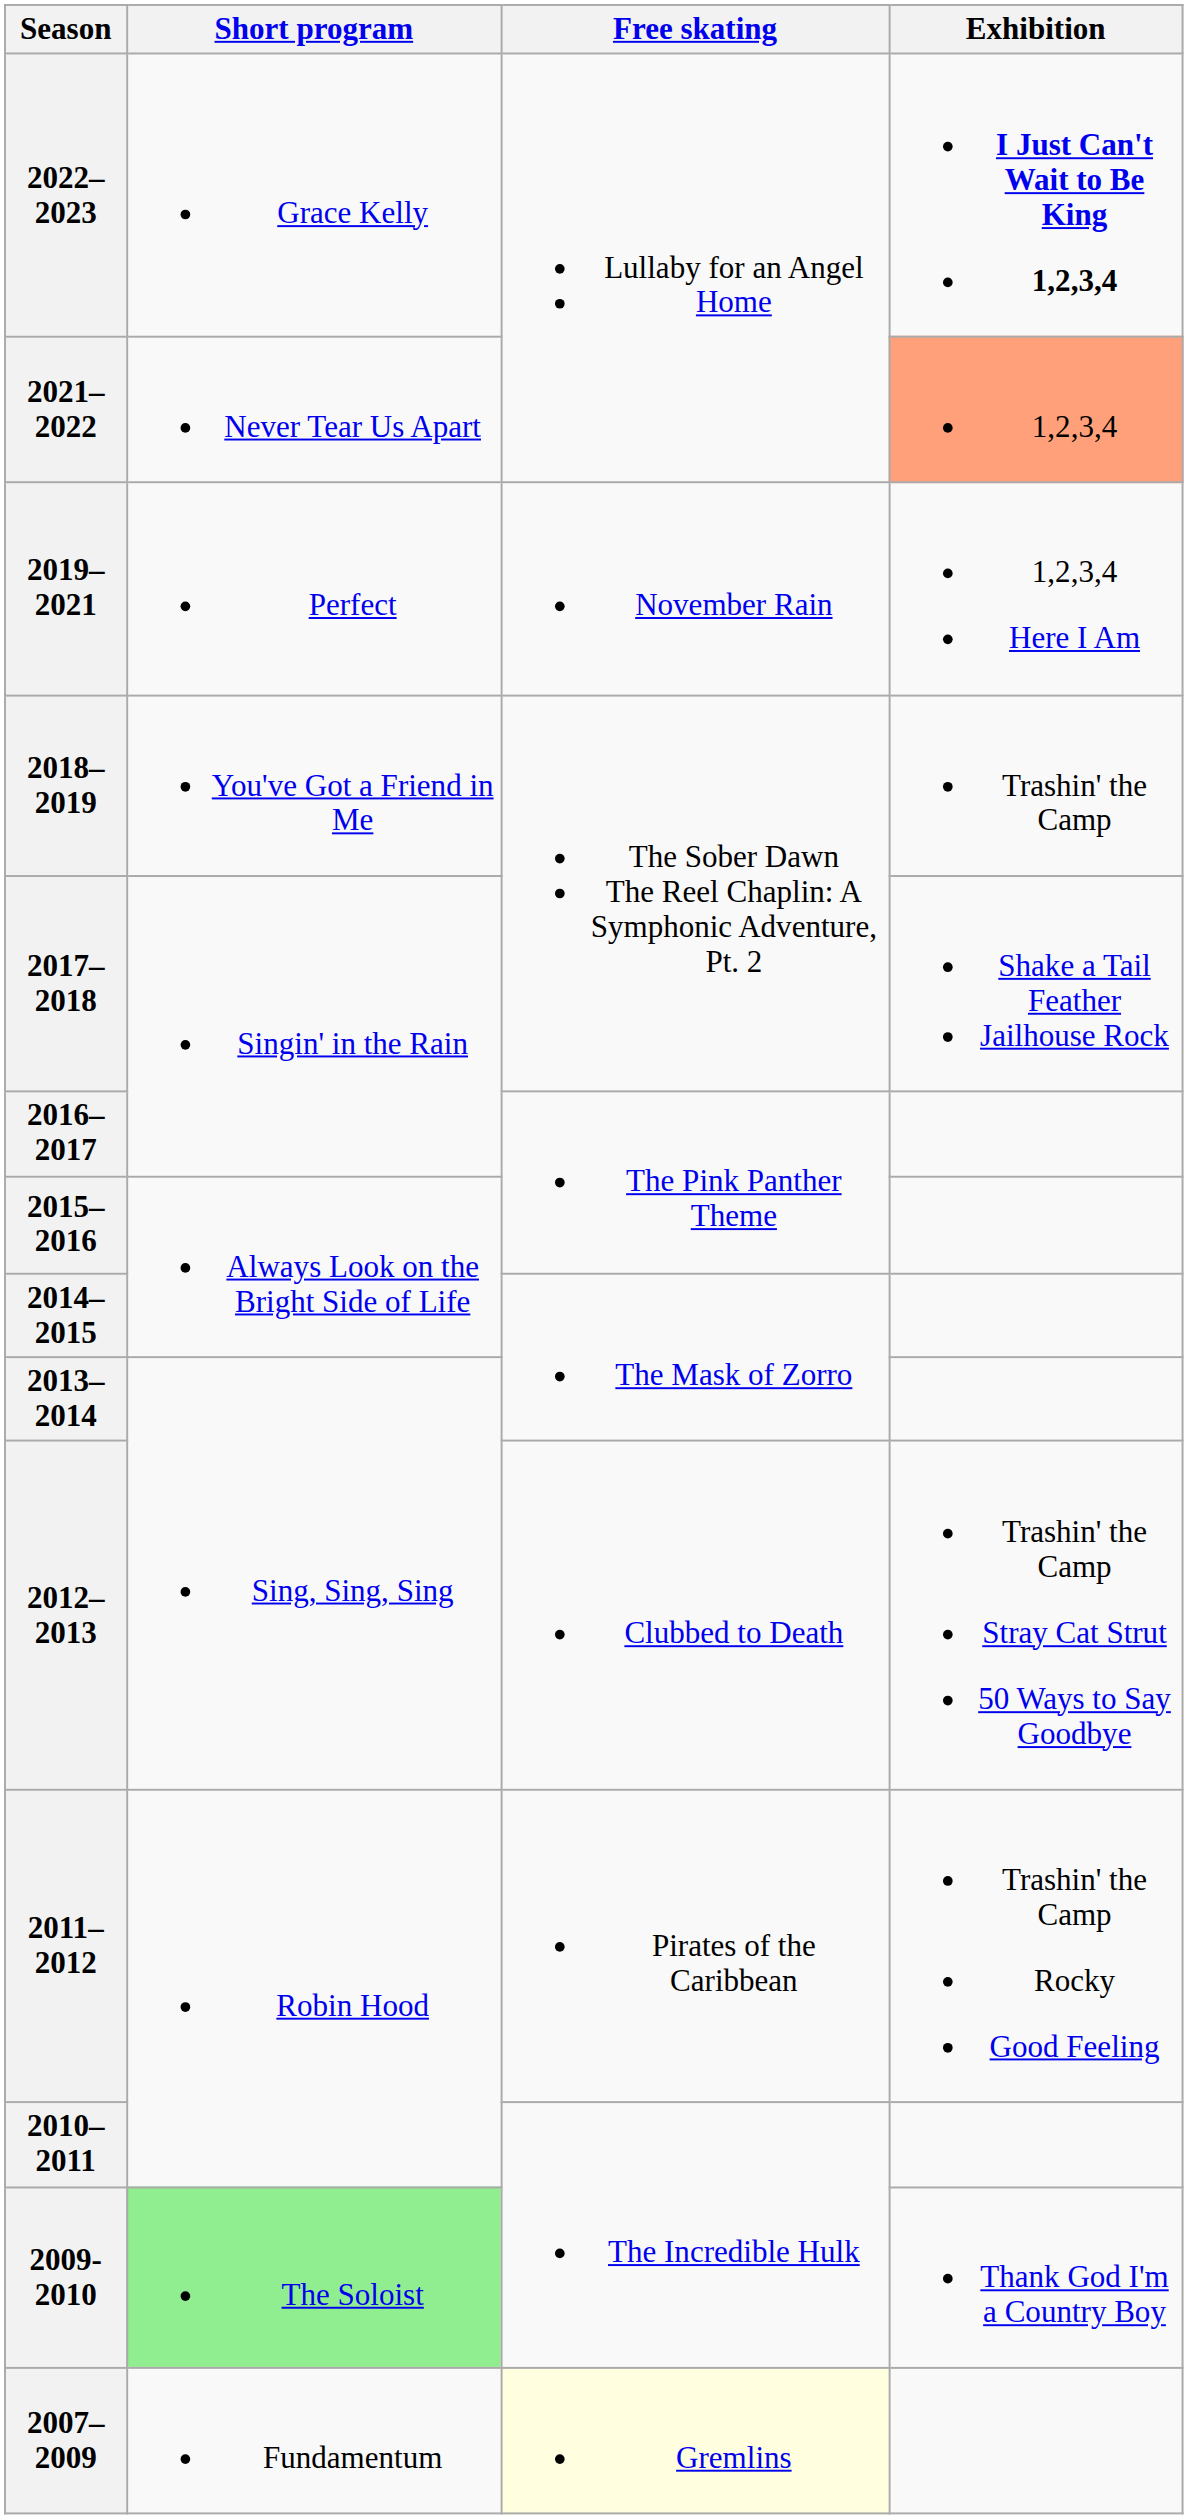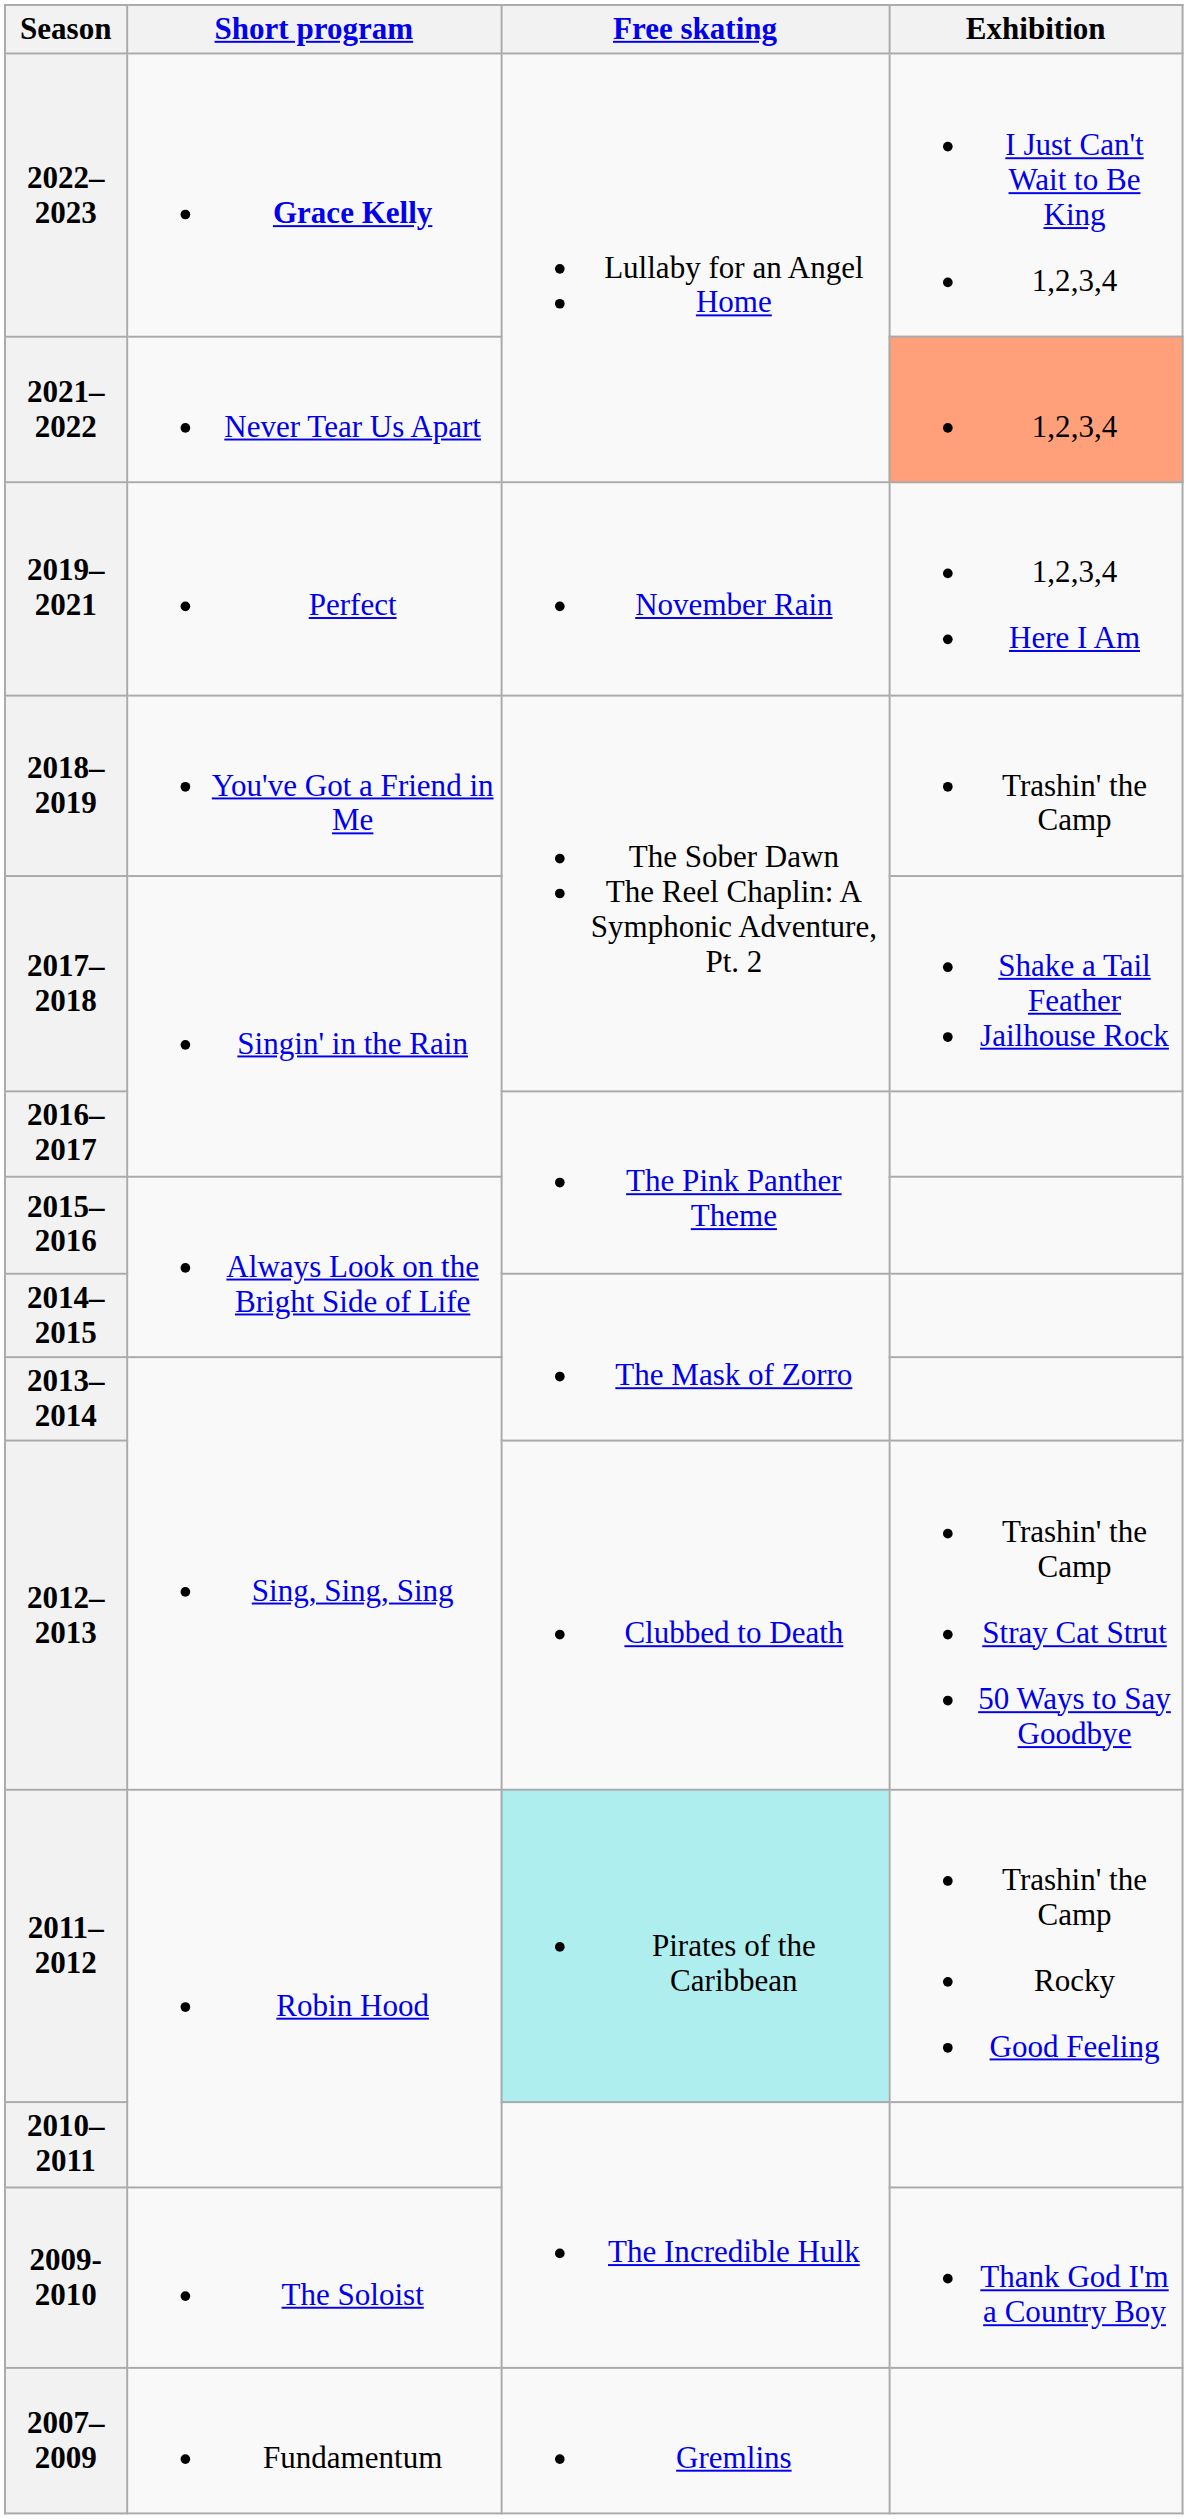(314, 213) normal -> (314, 213) bold
(1036, 213) bold -> (1036, 213) normal
(695, 1963) no background -> (695, 1963) paleturquoise background
(314, 2295) lightgreen background -> (314, 2295) no background
(695, 2458) lightyellow background -> (695, 2458) no background
